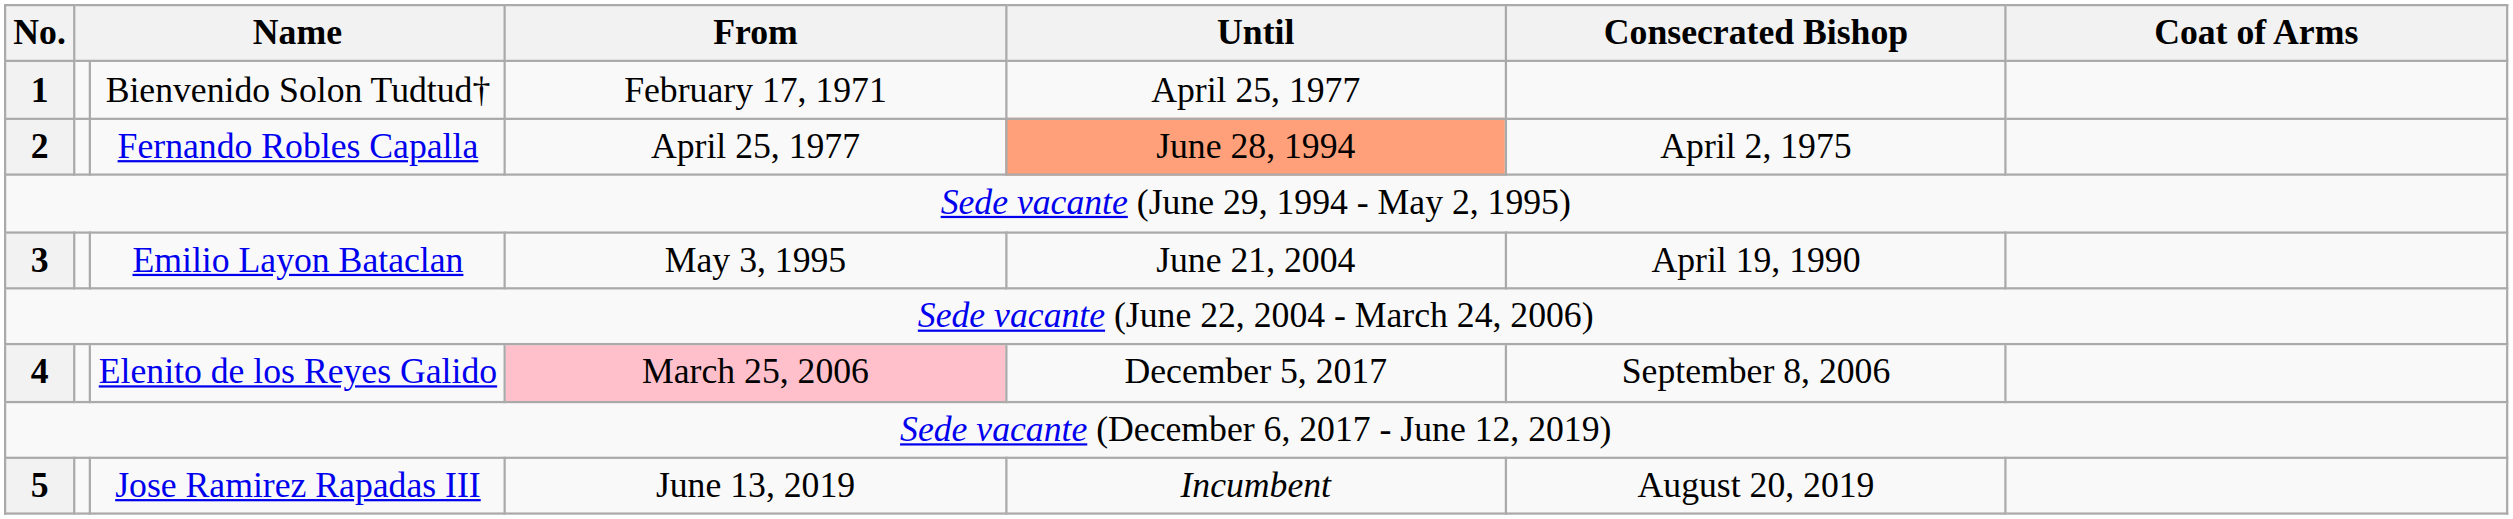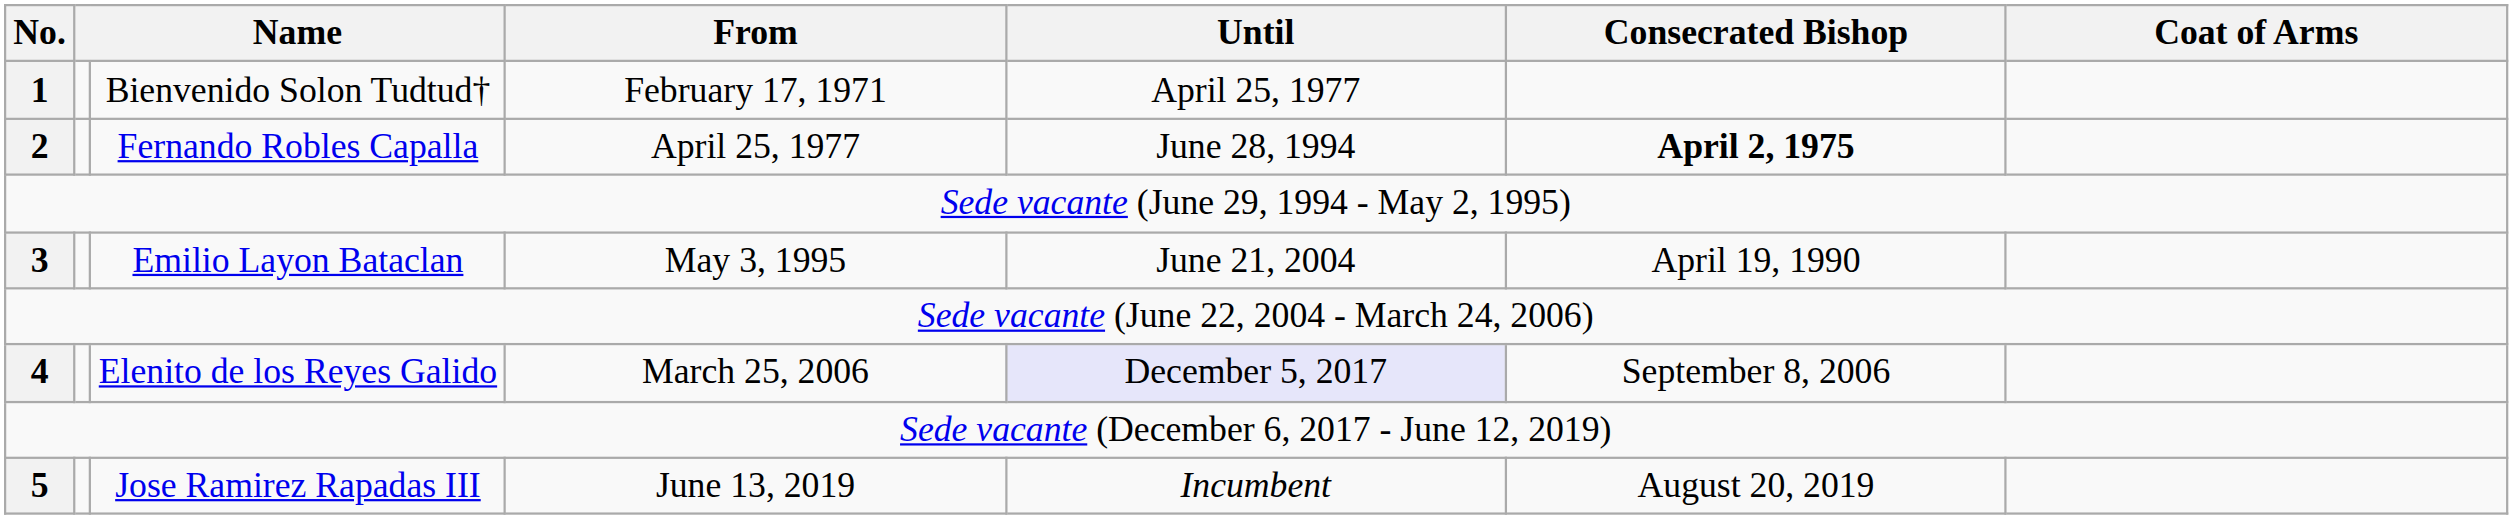(1256, 145) lightsalmon background -> (1256, 145) no background
(1756, 145) normal -> (1756, 145) bold
(755, 372) pink background -> (755, 372) no background
(1256, 372) no background -> (1256, 372) lavender background
